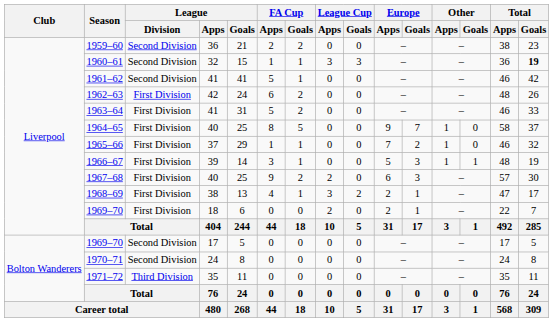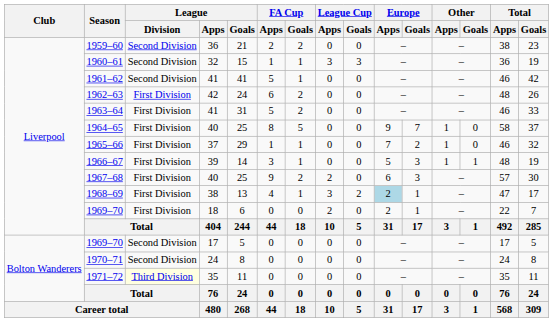(534, 62) bold -> (534, 62) normal
(388, 194) no background -> (388, 194) lightblue background
(162, 276) no background -> (162, 276) lightyellow background
